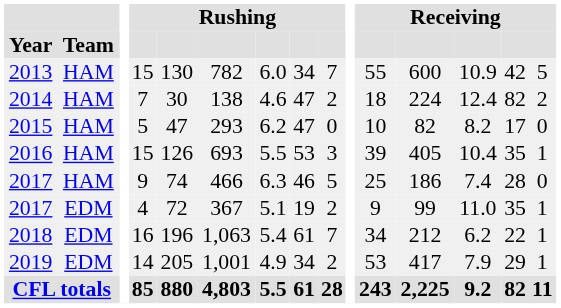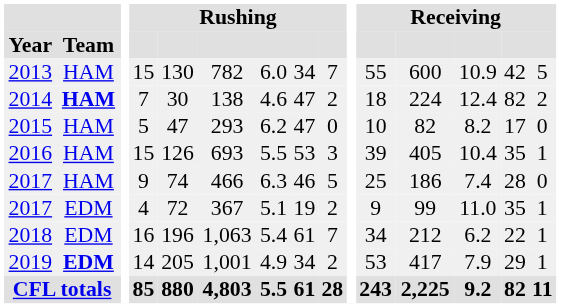(88, 99) normal -> (88, 99) bold
(88, 262) normal -> (88, 262) bold
